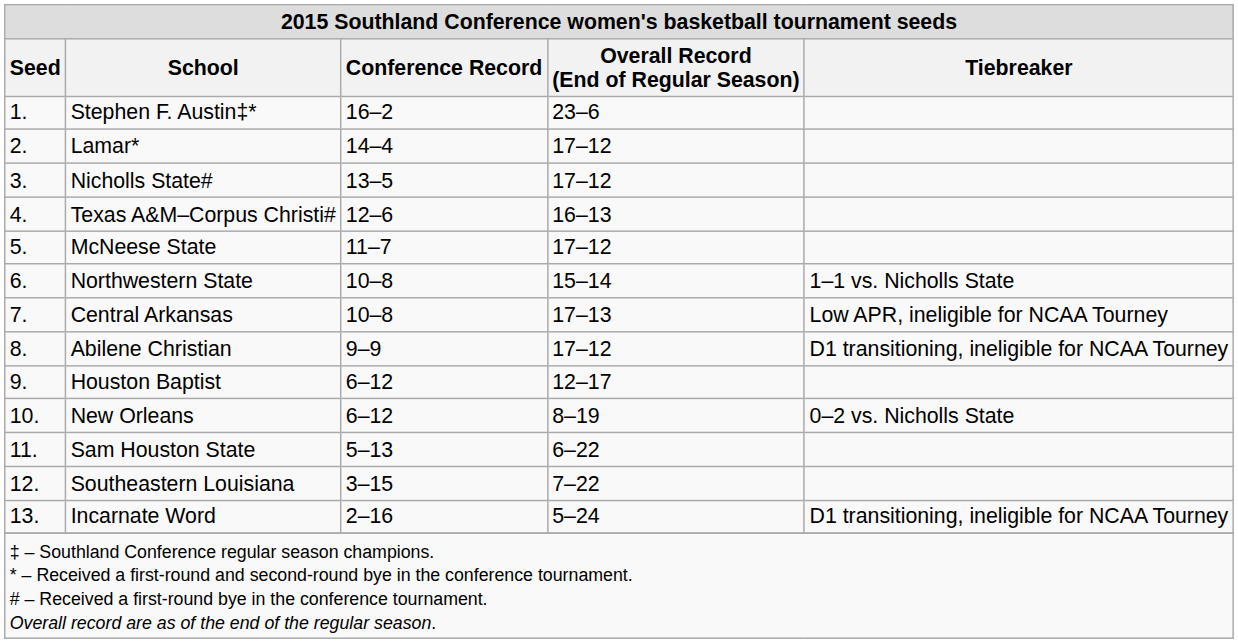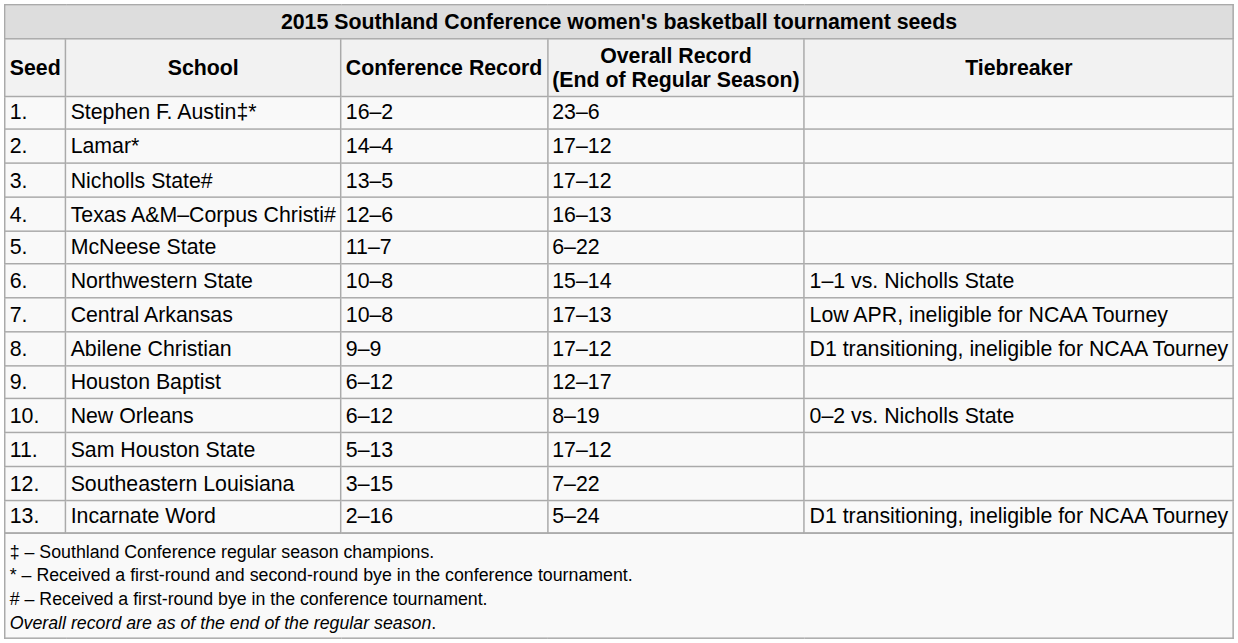(582, 248) 17–12 -> (576, 248) 6–22
(576, 450) 6–22 -> (582, 450) 17–12
